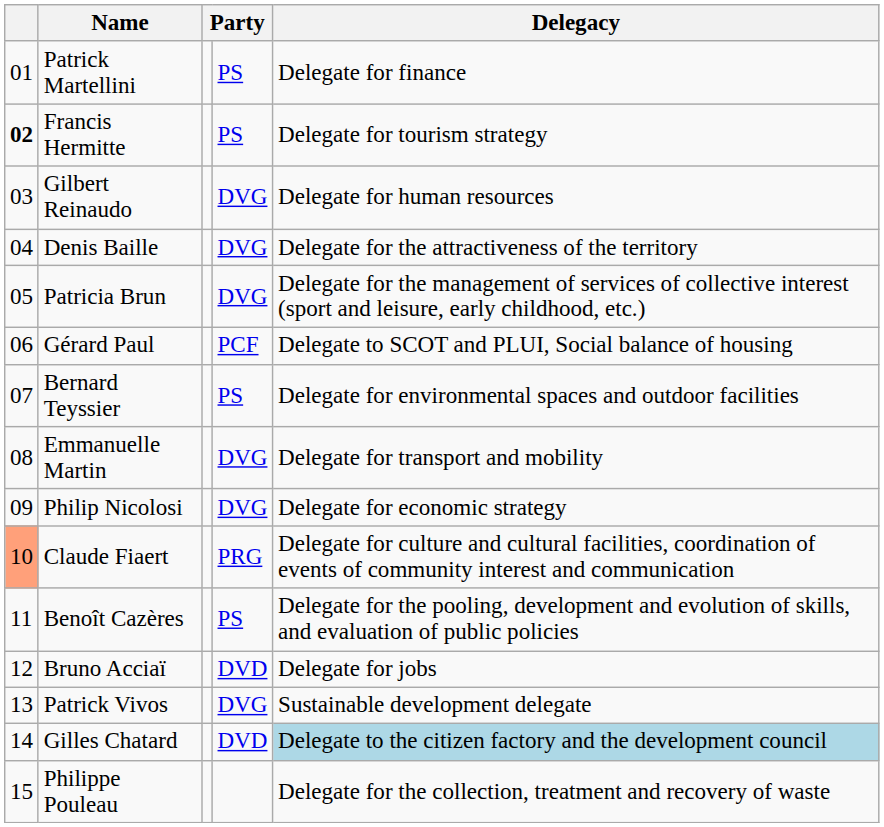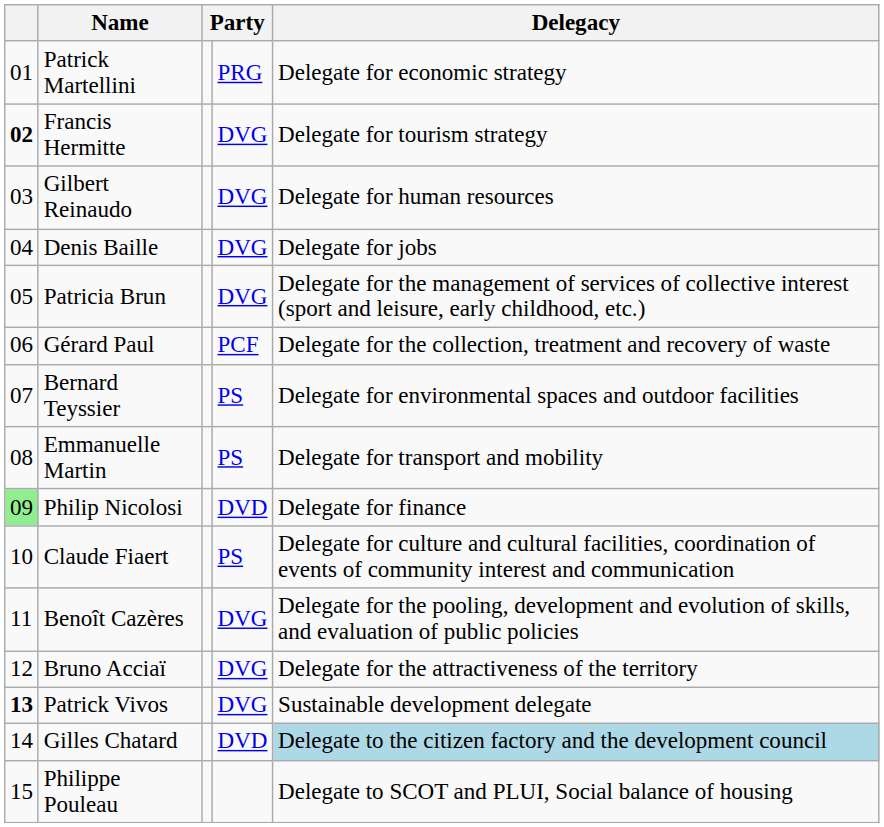(230, 72) PS -> (240, 72) PRG
(372, 72) Delegate for finance -> (422, 72) Delegate for economic strategy
(230, 134) PS -> (242, 134) DVG
(488, 246) Delegate for the attractiveness of the territory -> (357, 246) Delegate for jobs
(535, 345) Delegate to SCOT and PLUI, Social balance of housing -> (554, 345) Delegate for the collection, treatment and recovery of waste
(242, 457) DVG -> (230, 457) PS
(22, 507) no background -> (22, 507) lightgreen background
(242, 507) DVG -> (242, 507) DVD
(422, 507) Delegate for economic strategy -> (372, 507) Delegate for finance
(22, 556) lightsalmon background -> (22, 556) no background
(240, 556) PRG -> (230, 556) PS
(230, 619) PS -> (242, 619) DVG
(242, 668) DVD -> (242, 668) DVG
(357, 668) Delegate for jobs -> (488, 668) Delegate for the attractiveness of the territory
(22, 705) normal -> (22, 705) bold
(554, 791) Delegate for the collection, treatment and recovery of waste -> (535, 791) Delegate to SCOT and PLUI, Social balance of housing
